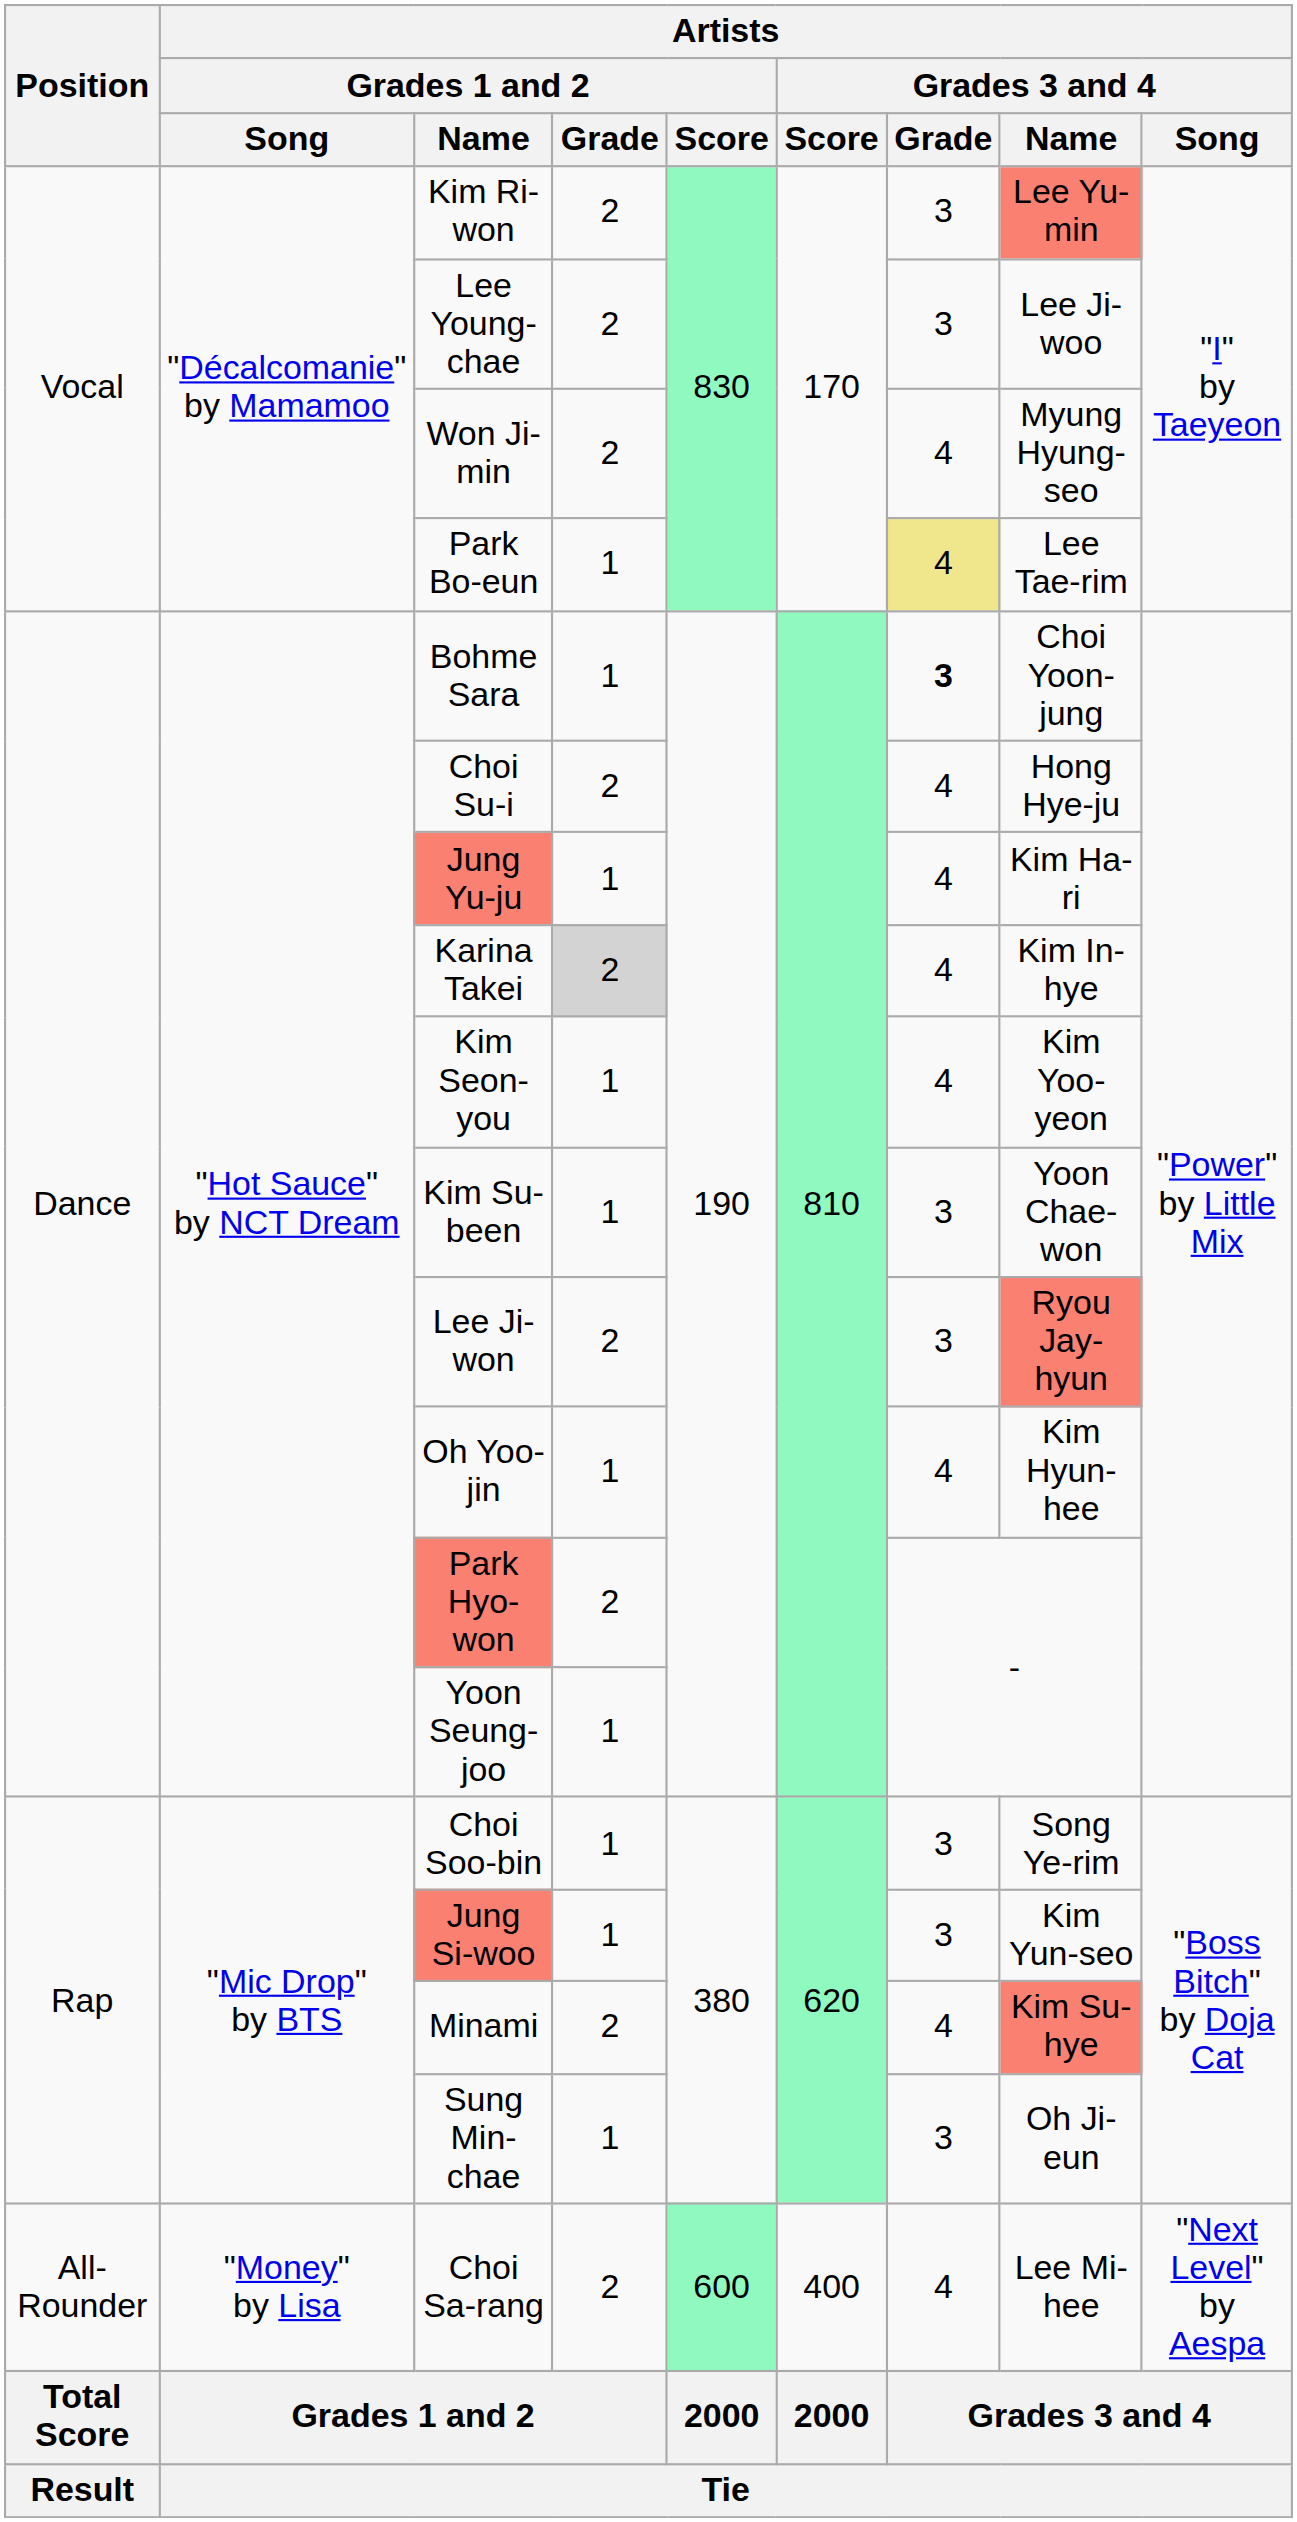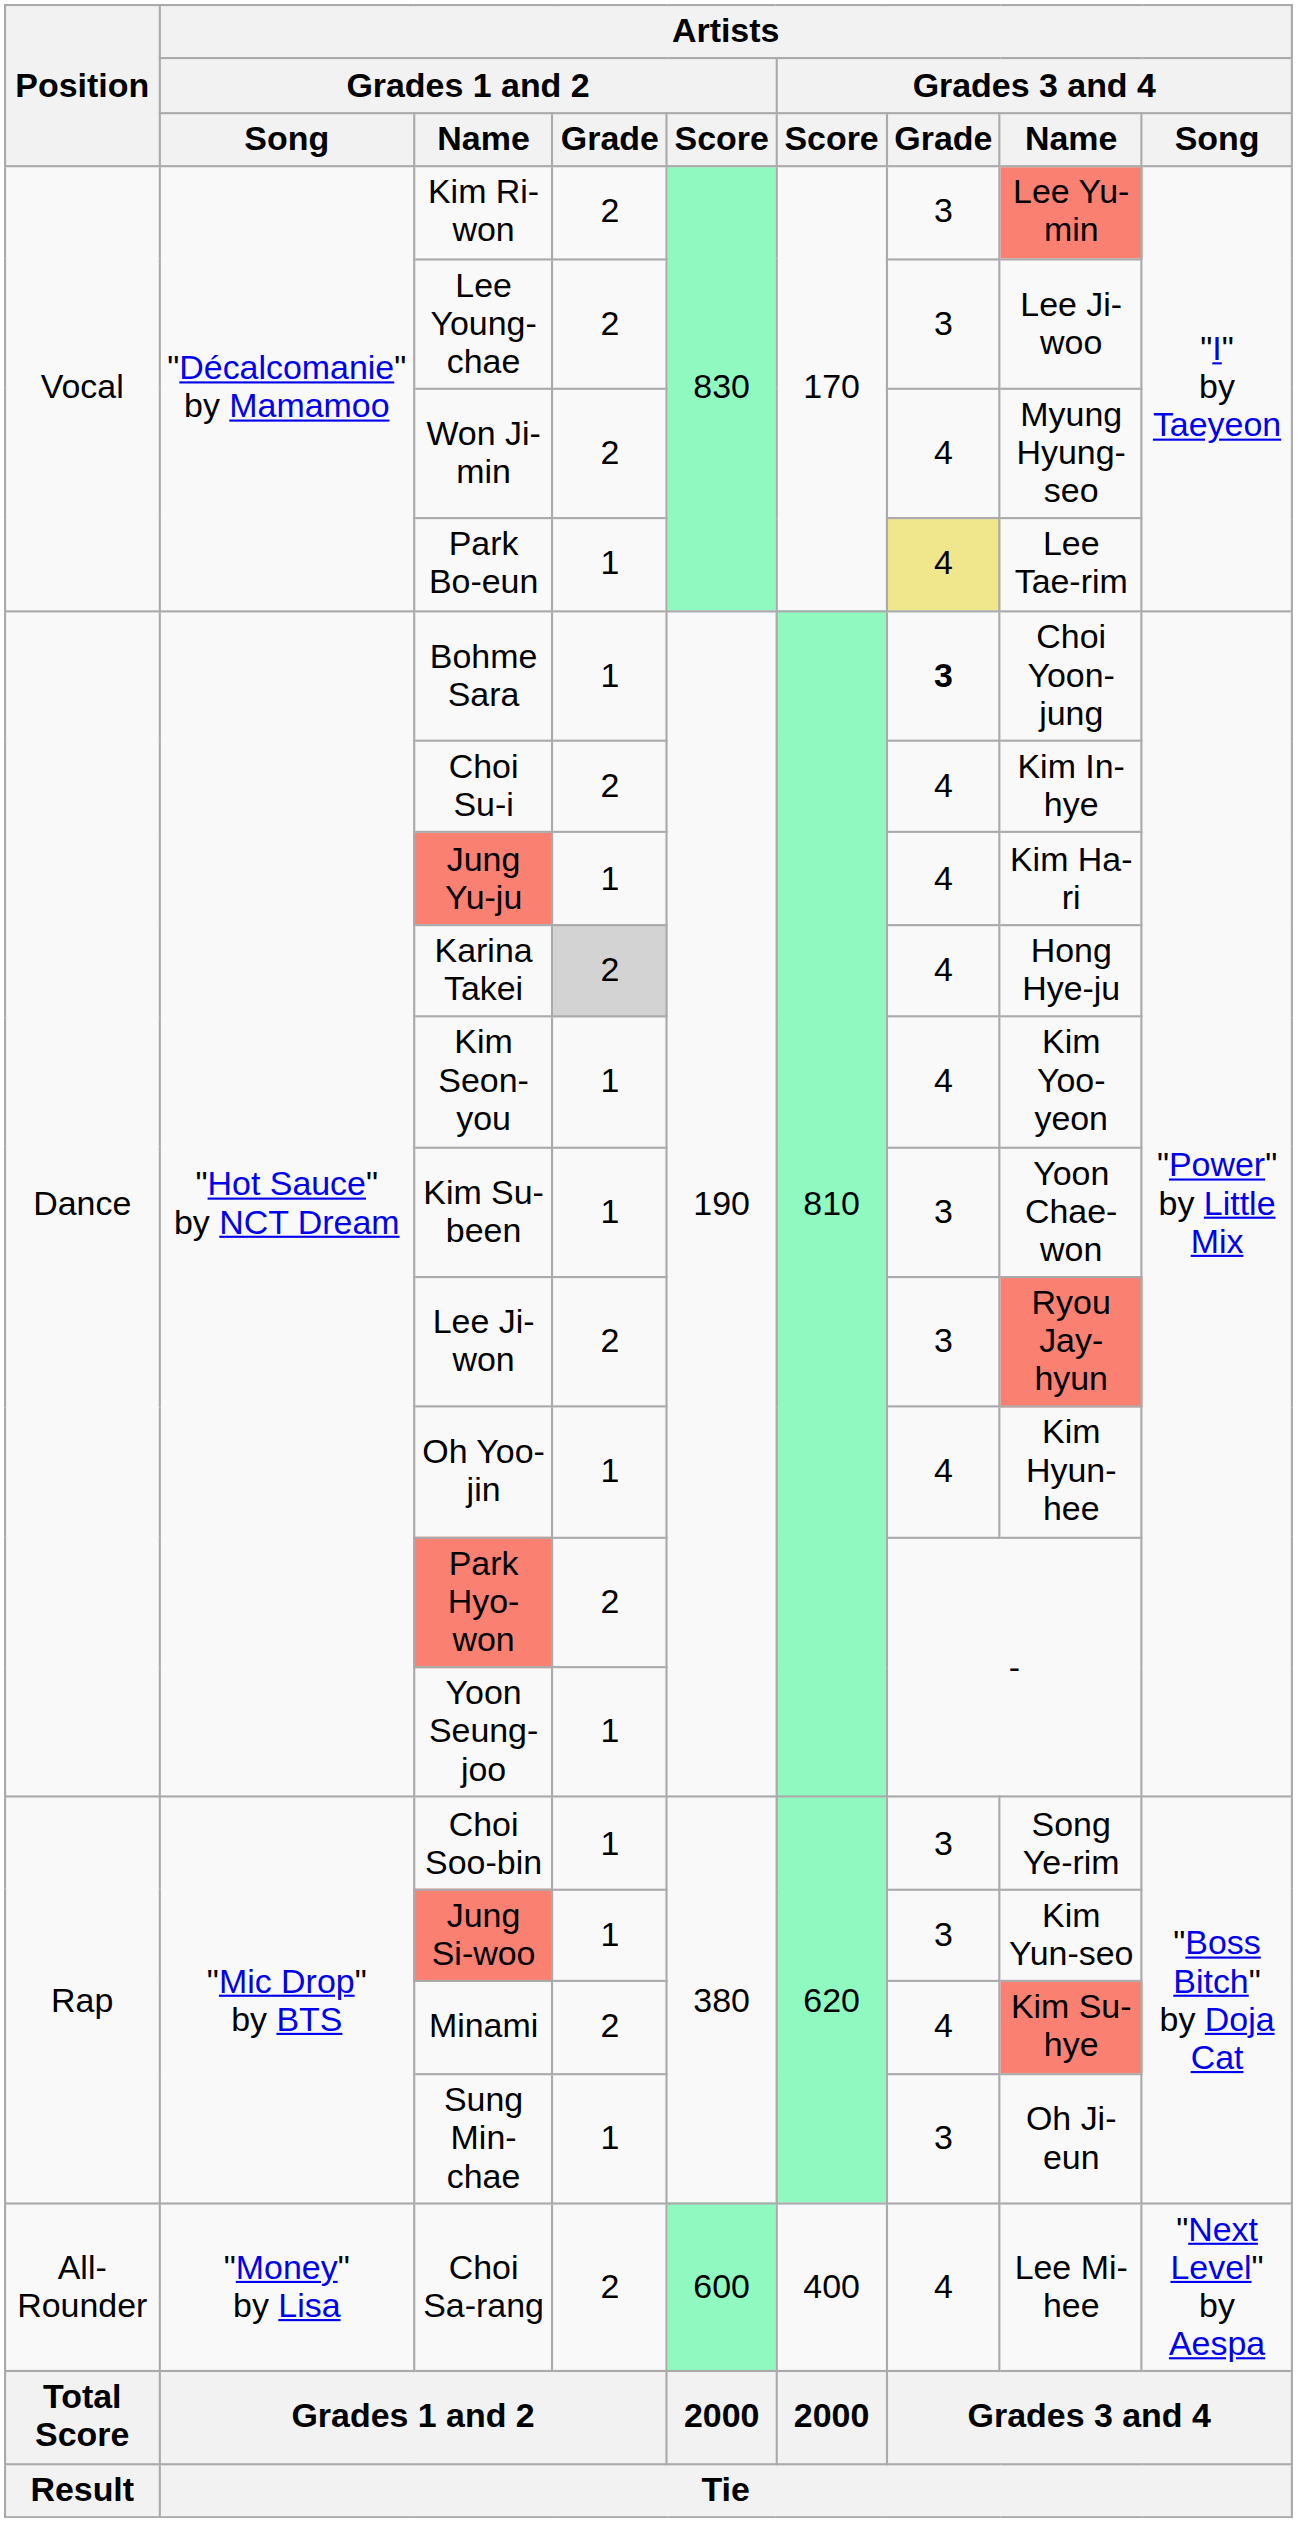(1071, 786) Hong Hye-ju -> (1071, 786) Kim In-hye
(1071, 970) Kim In-hye -> (1071, 970) Hong Hye-ju
